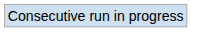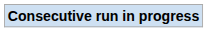(96, 16) normal -> (104, 16) bold
